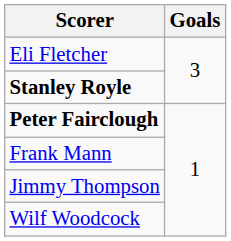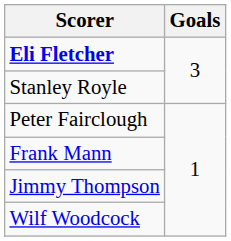(58, 53) normal -> (62, 53) bold
(70, 86) bold -> (68, 86) normal
(84, 119) bold -> (78, 119) normal
